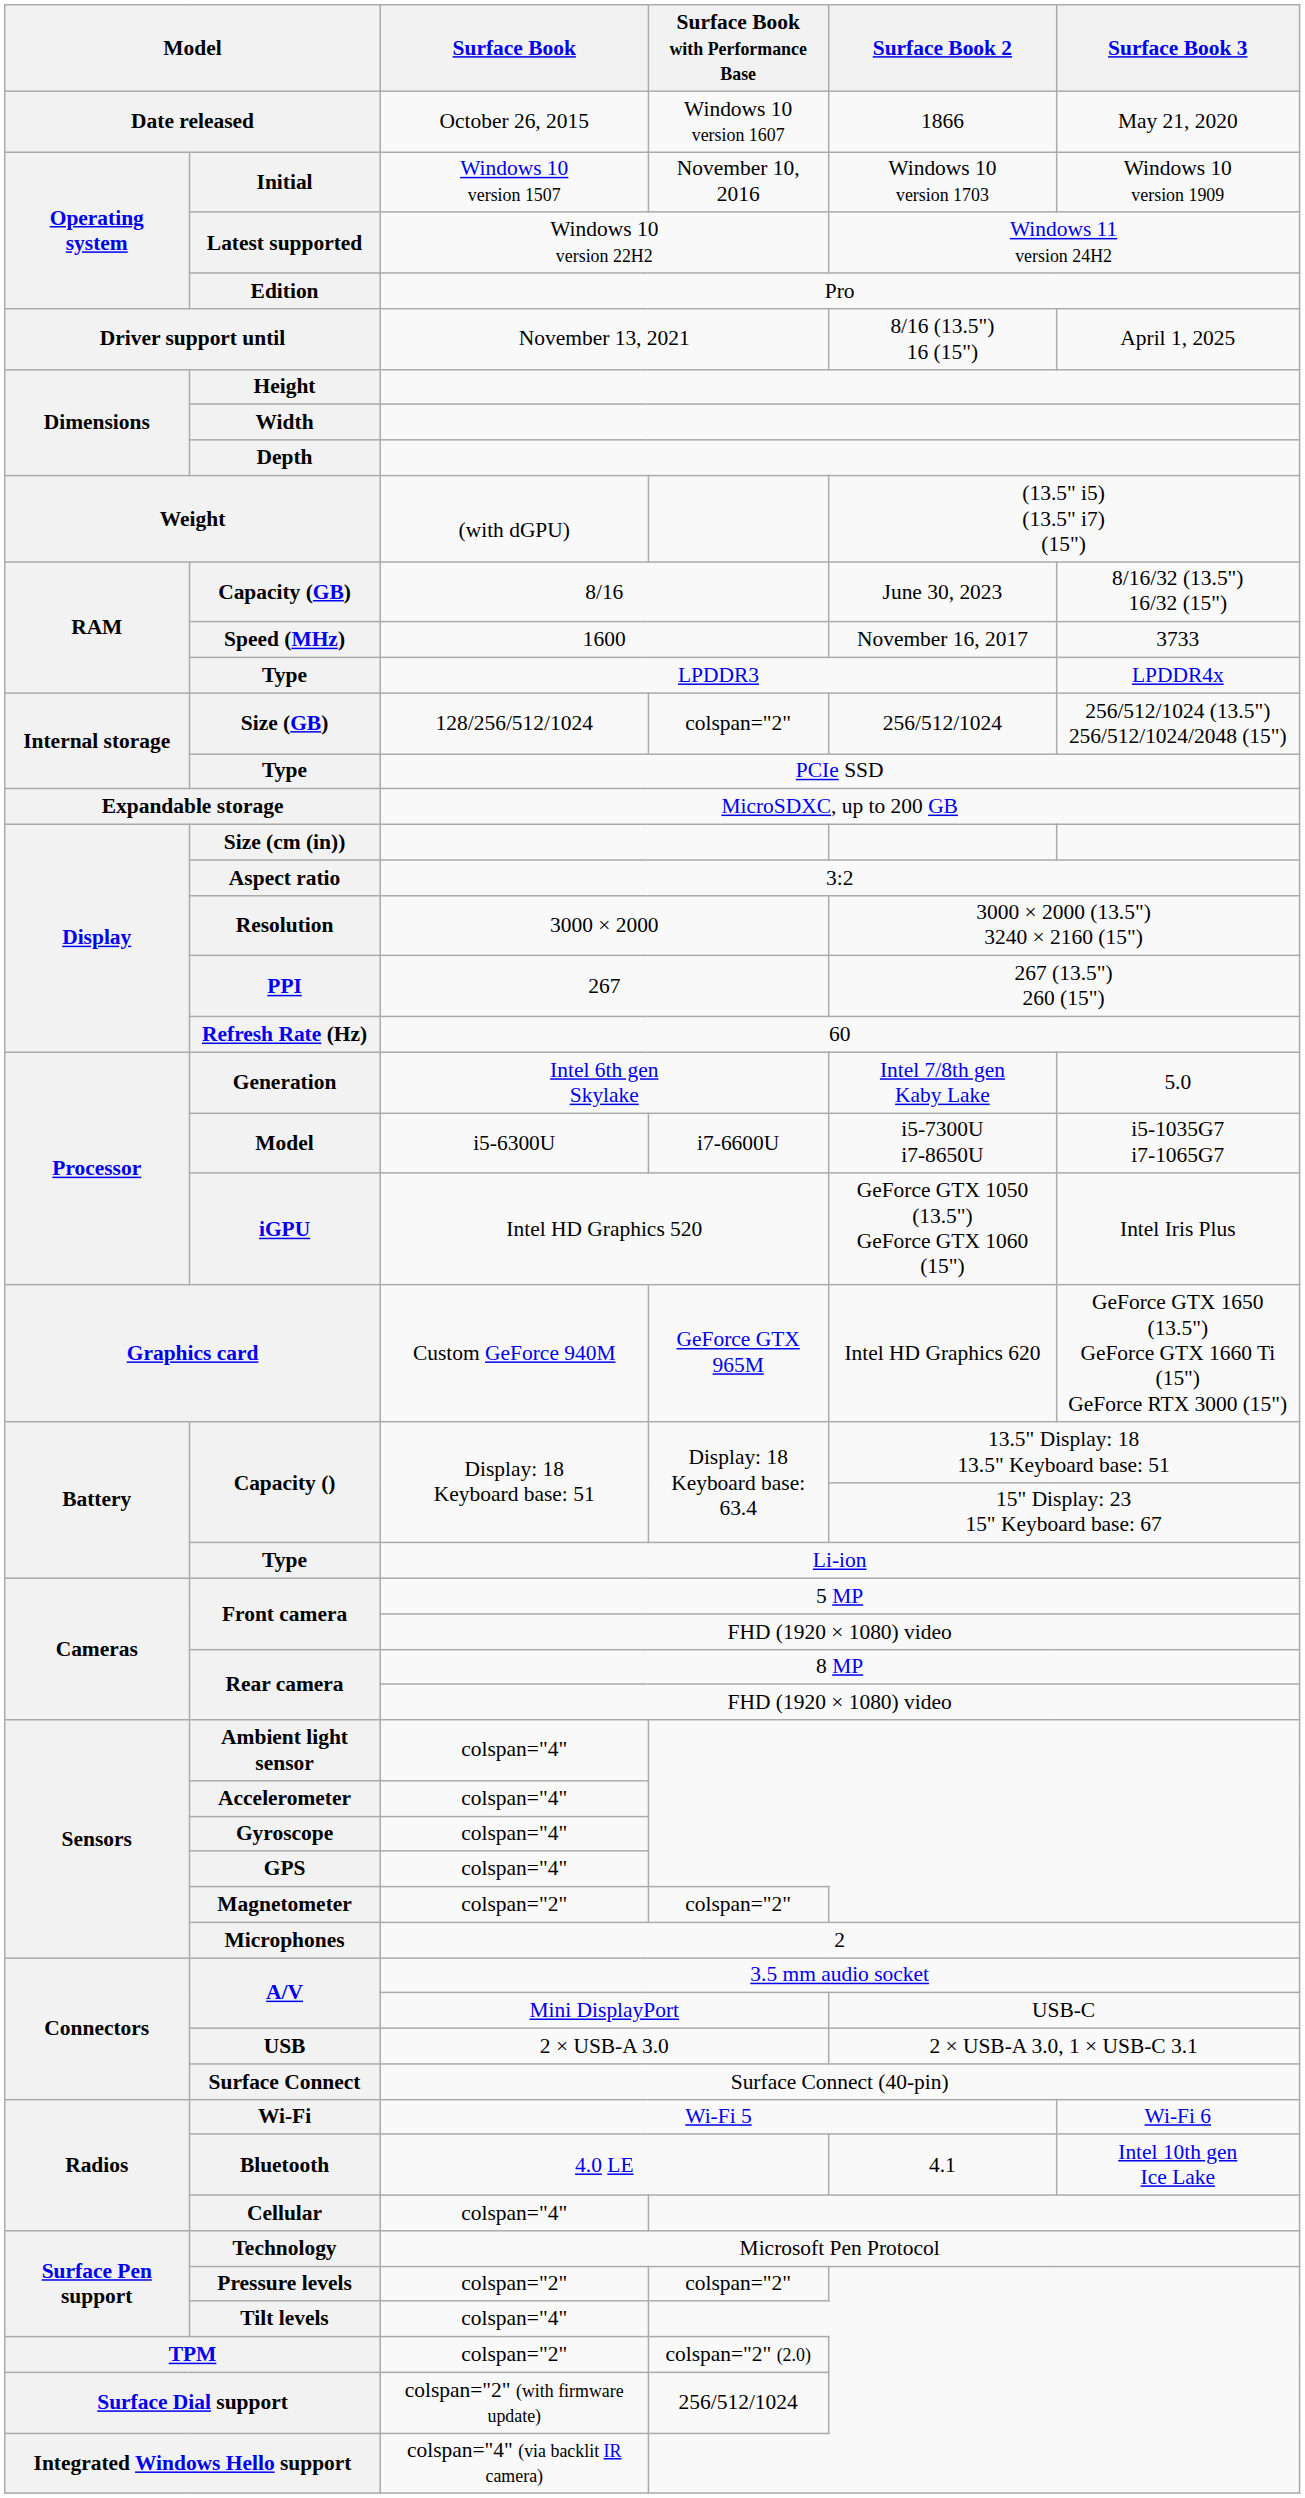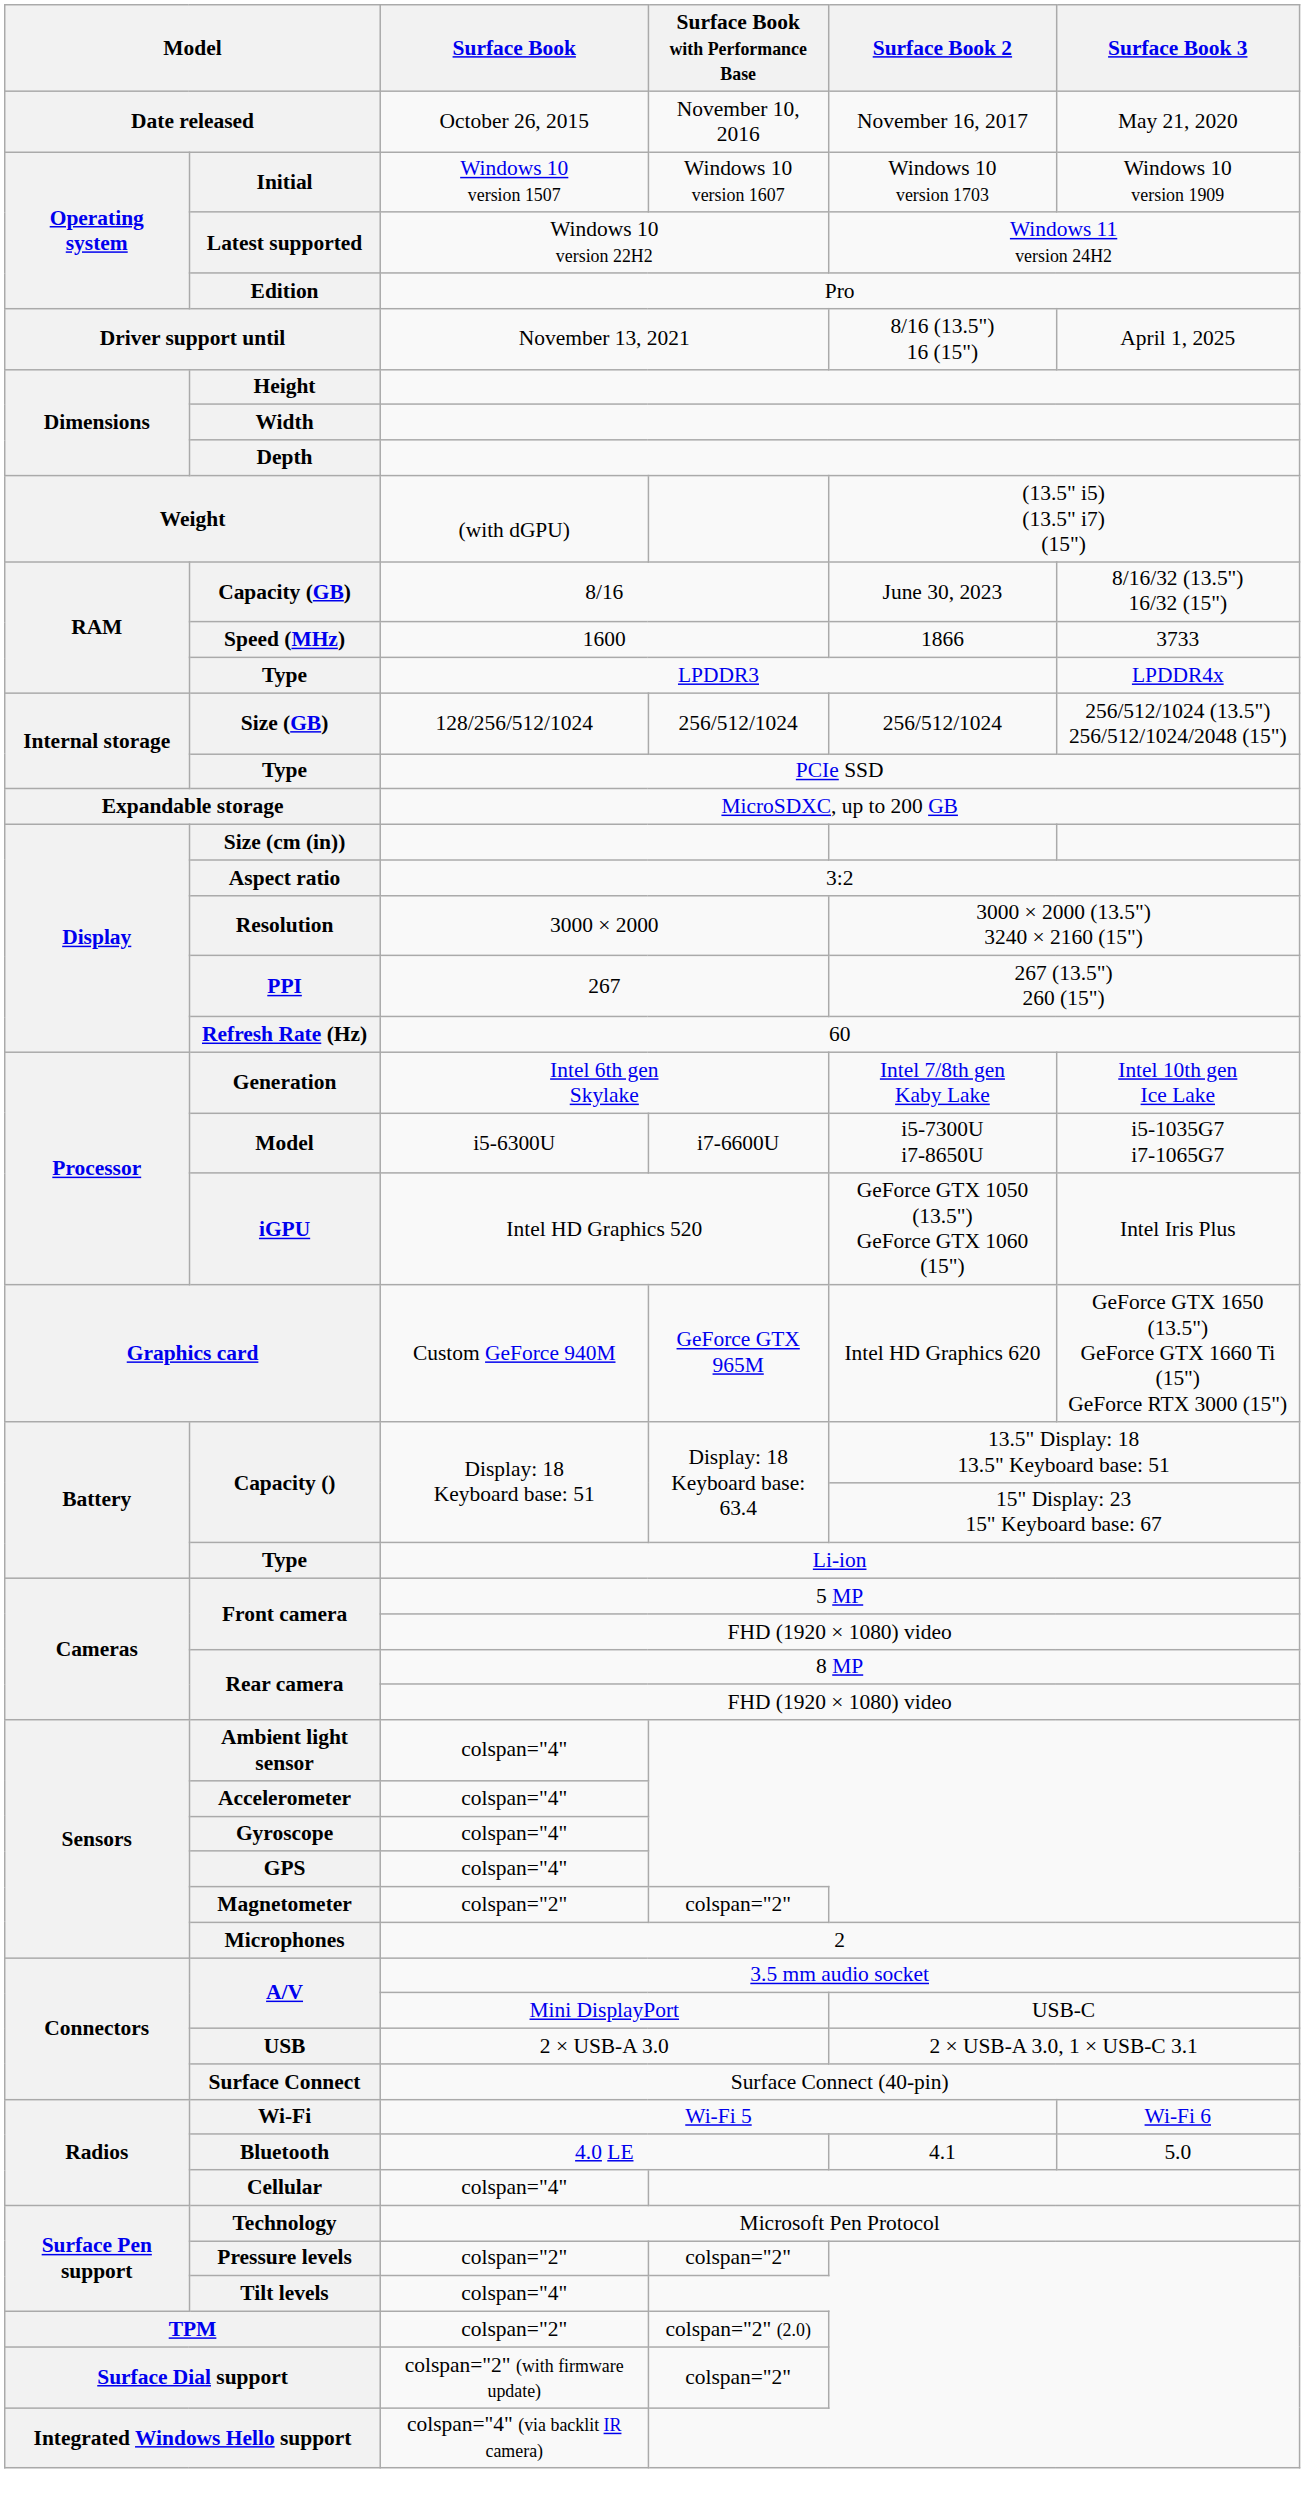(738, 121) Windows 10 version 1607 -> (738, 121) November 10, 2016
(942, 121) 1866 -> (942, 121) November 16, 2017
(738, 182) November 10, 2016 -> (738, 182) Windows 10 version 1607
(942, 639) November 16, 2017 -> (942, 639) 1866
(738, 723) colspan="2" -> (738, 723) 256/512/1024
(1178, 1082) 5.0 -> (1178, 1082) Intel 10th gen Ice Lake
(1178, 2164) Intel 10th gen Ice Lake -> (1178, 2152) 5.0
(738, 2402) 256/512/1024 -> (738, 2377) colspan="2"
